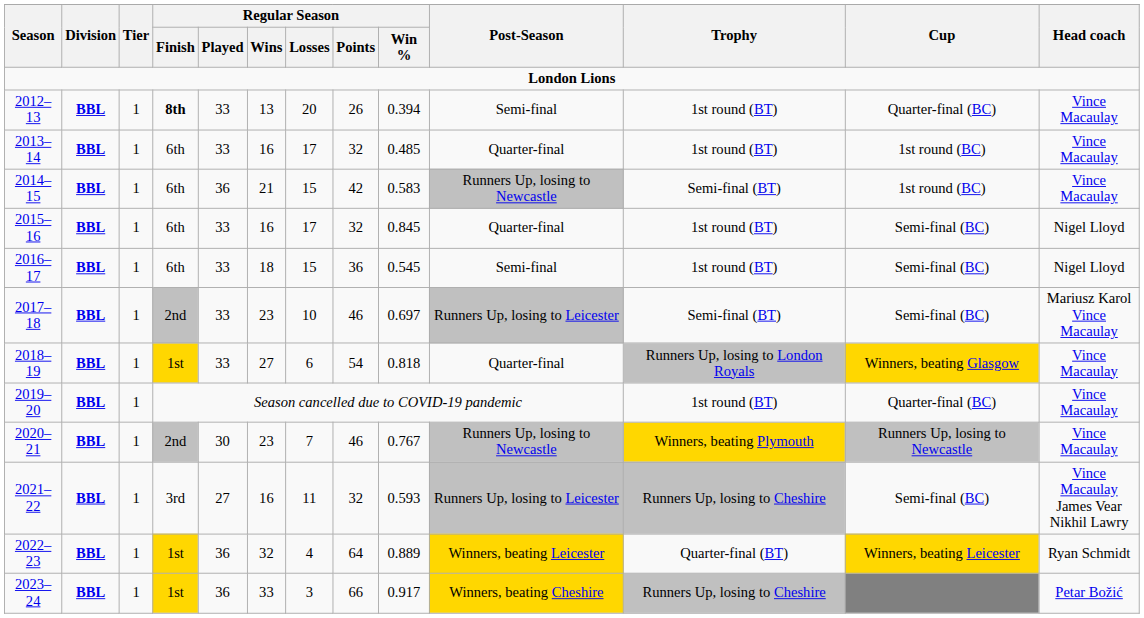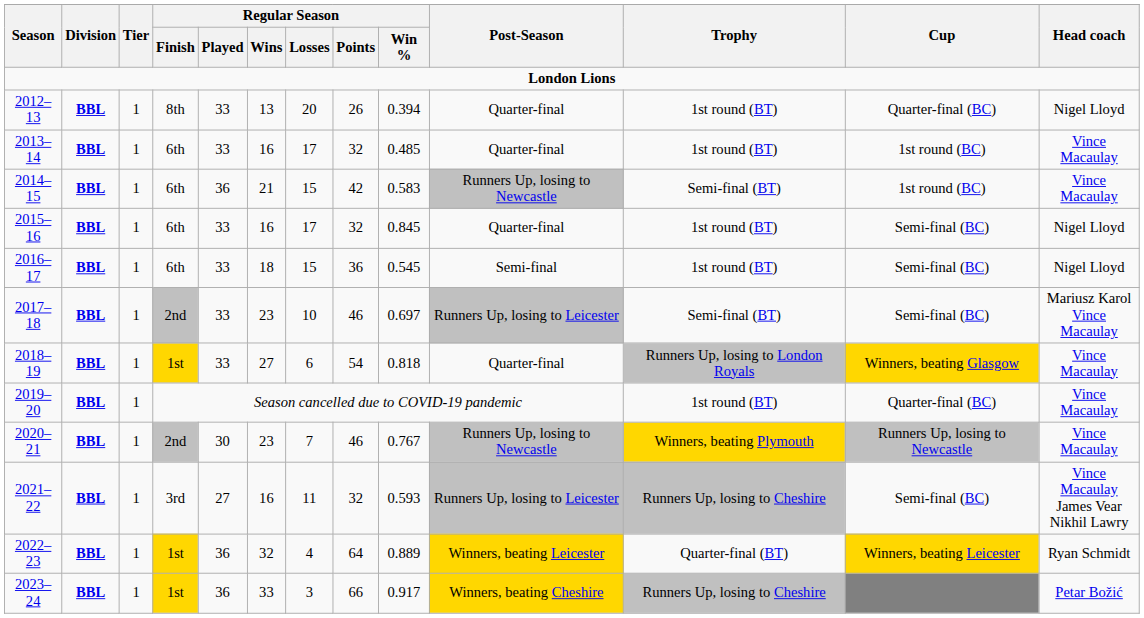(175, 109) bold -> (175, 109) normal
(526, 109) Semi-final -> (526, 109) Quarter-final
(1089, 109) Vince Macaulay -> (1089, 109) Nigel Lloyd
